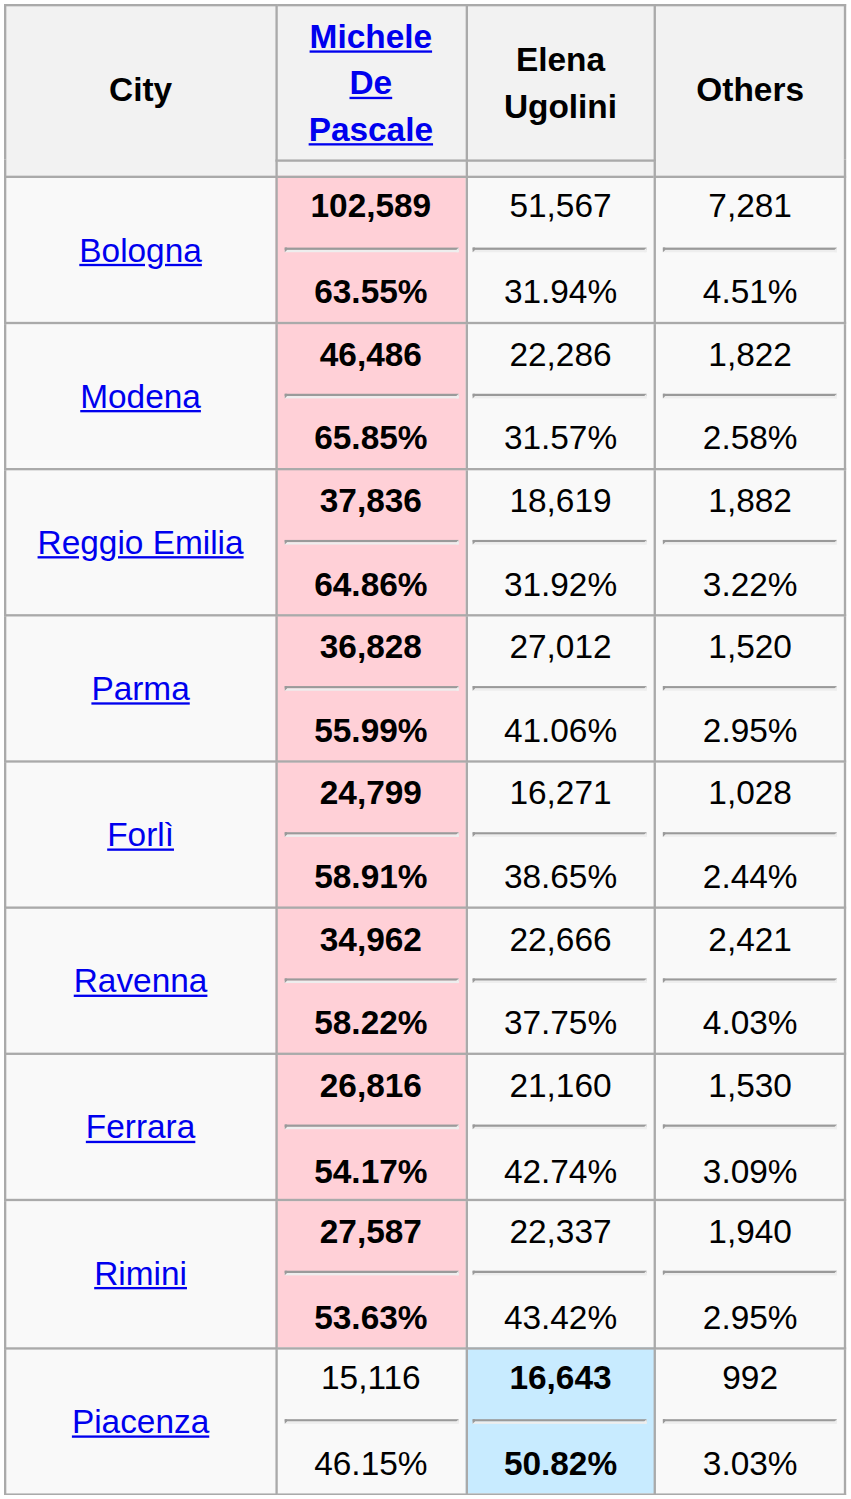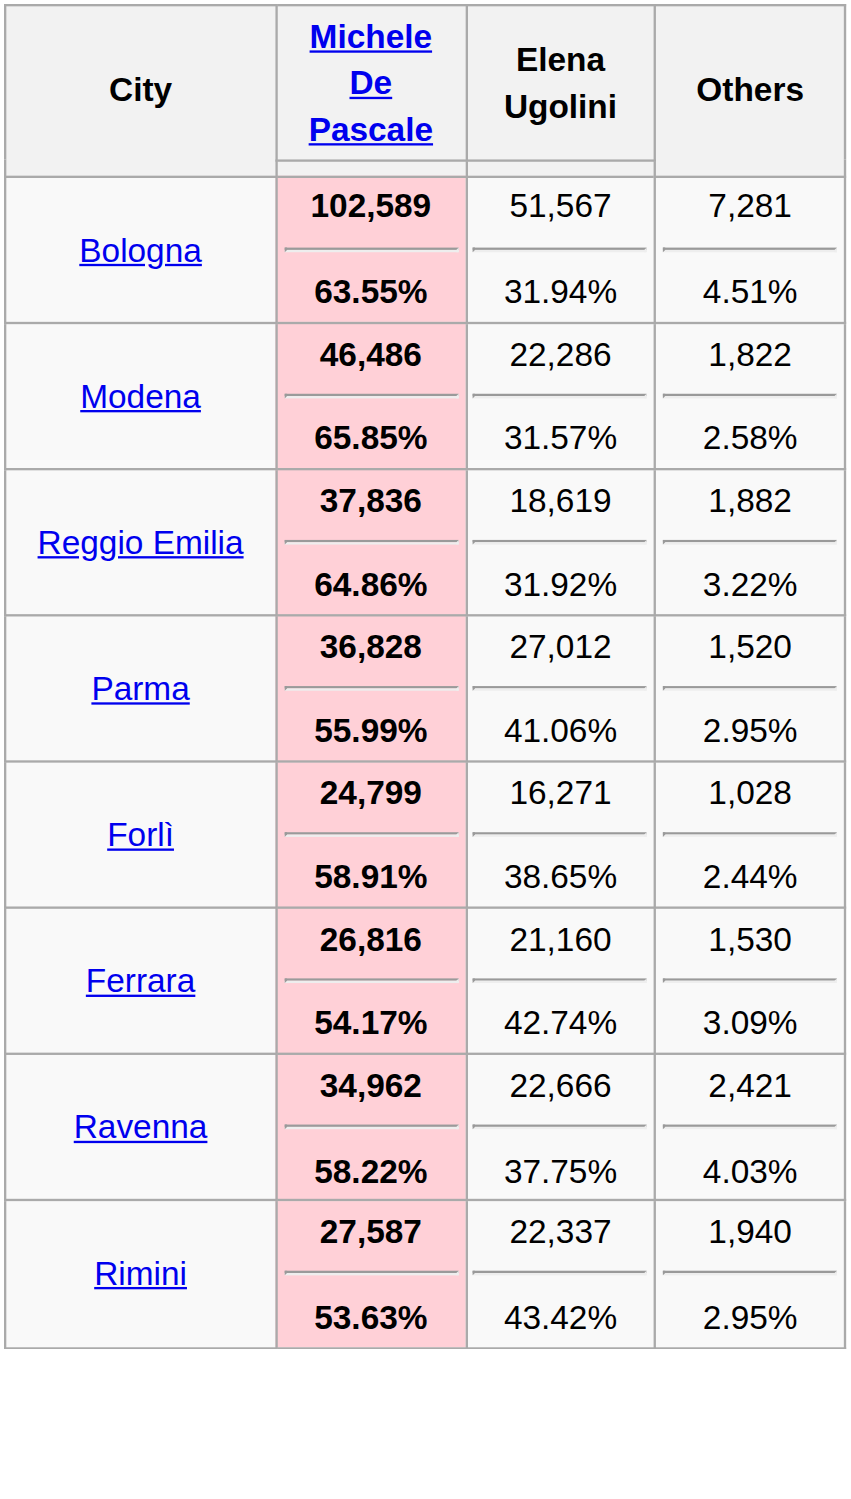rows swapped: (141, 982) <-> (141, 1128)
- row: (141, 1421)
